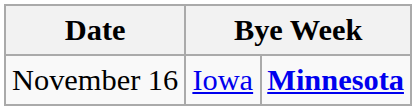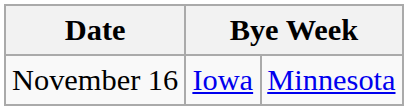(336, 79) bold -> (331, 79) normal
